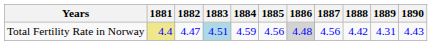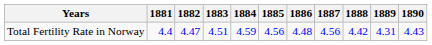(165, 31) khaki background -> (165, 31) no background
(218, 31) lightblue background -> (218, 31) no background
(302, 31) lightgrey background -> (302, 31) no background
